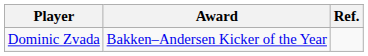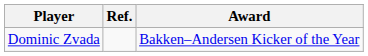columns swapped: (217, 16) <-> (347, 16)
